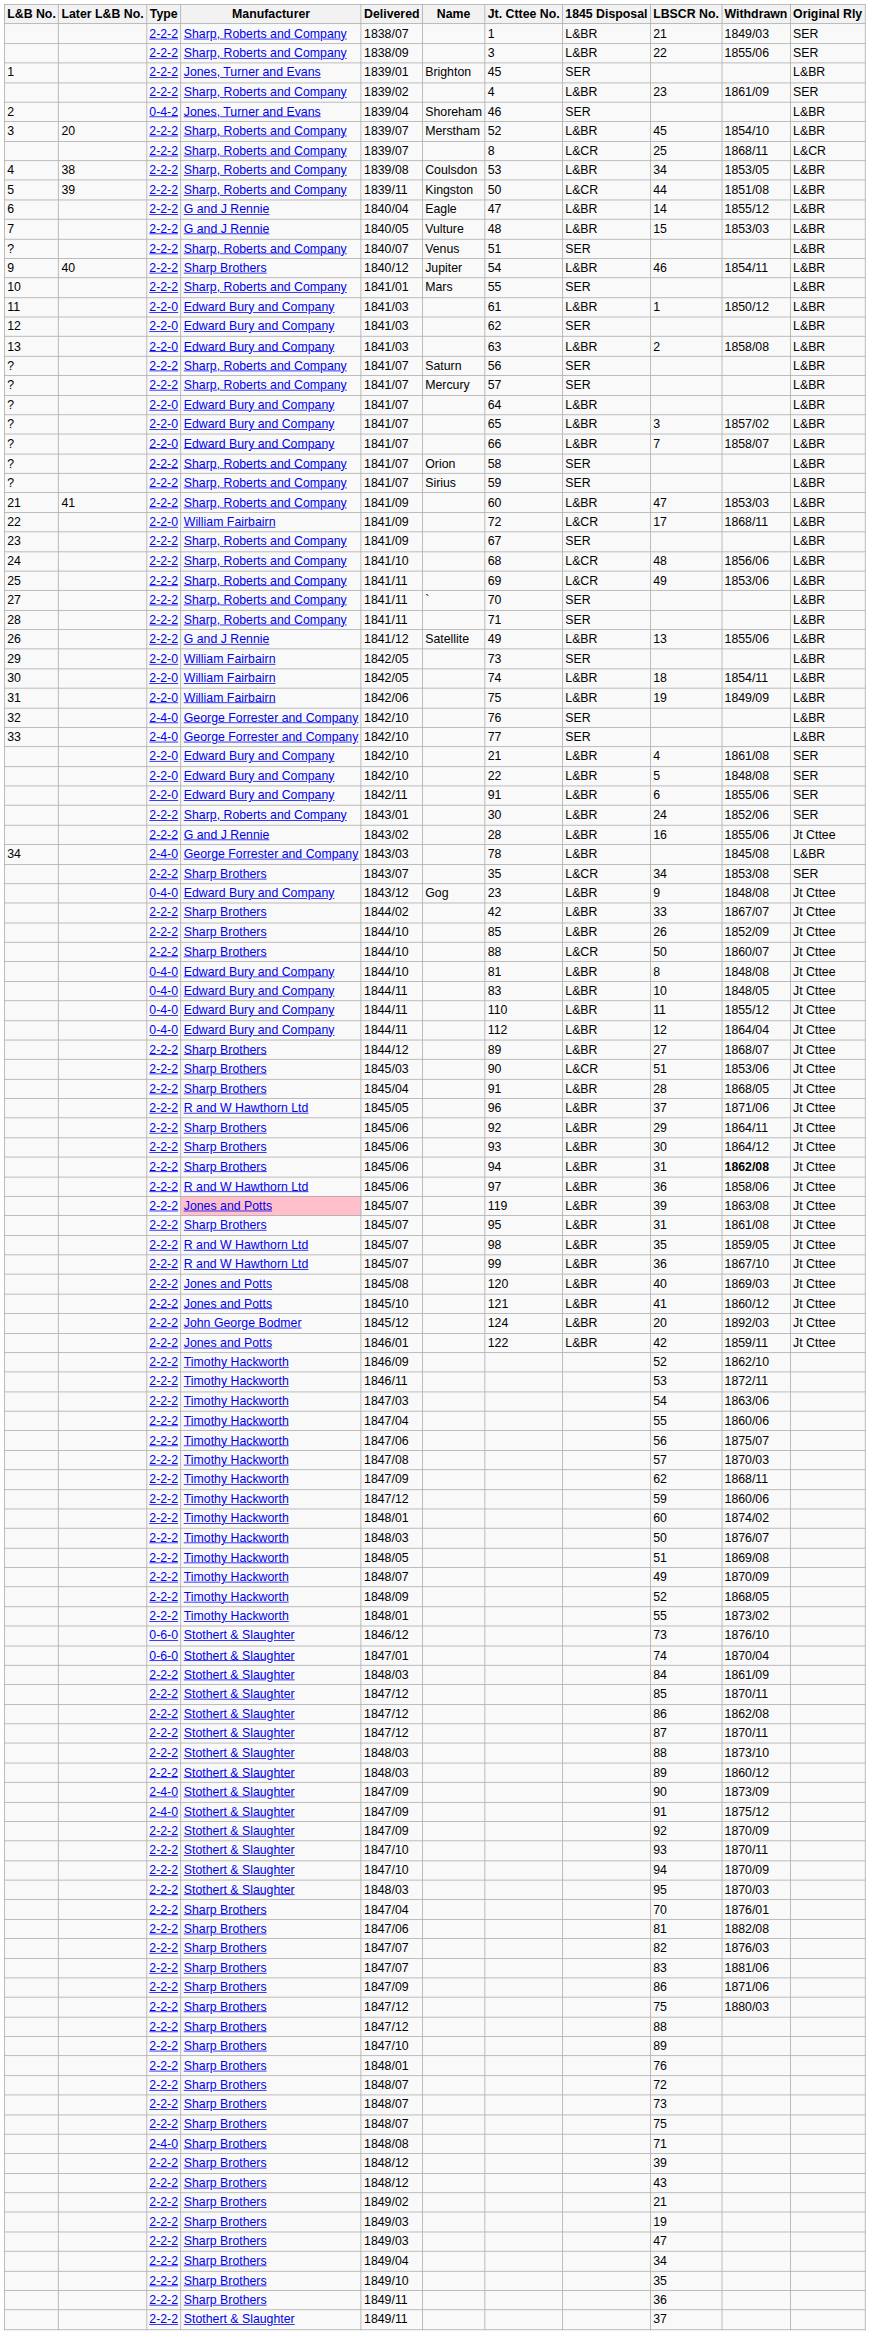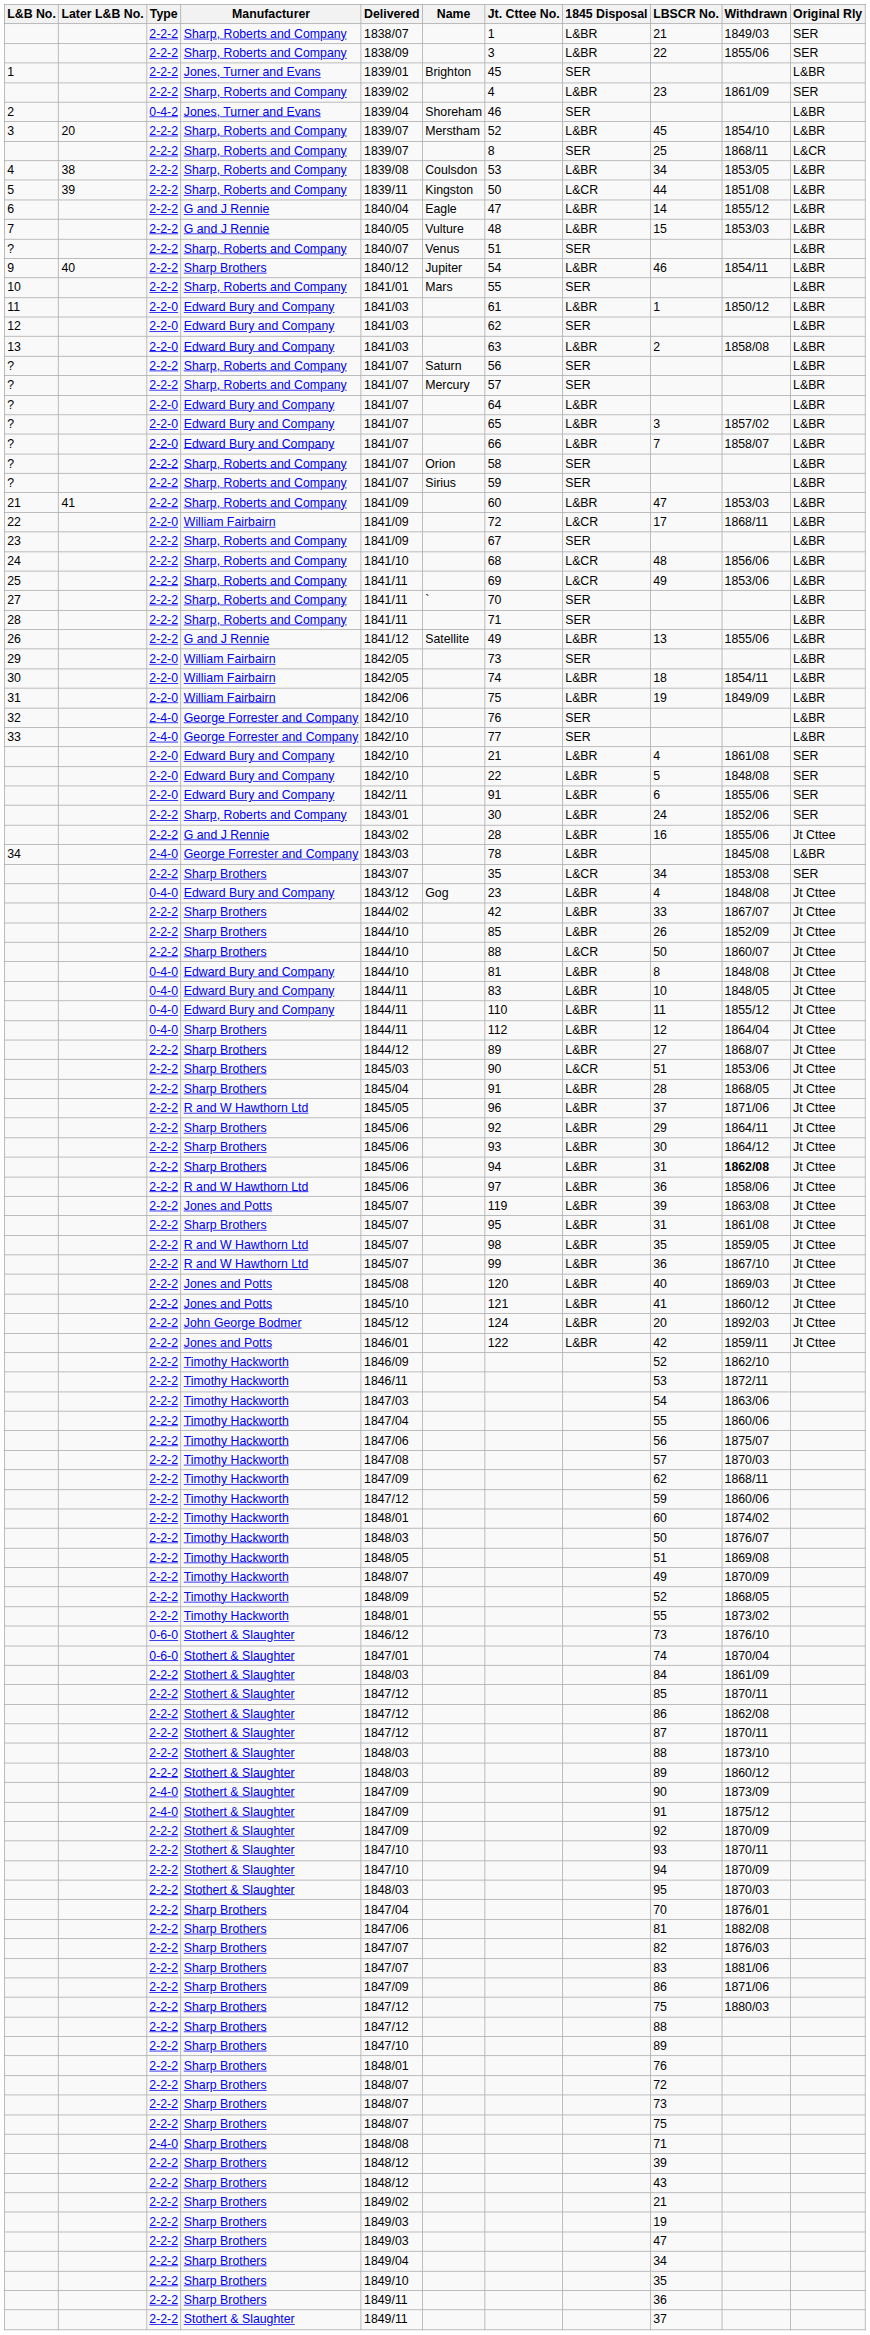(582, 151) L&CR -> (578, 151) SER
(657, 893) 9 -> (657, 893) 4
(259, 1030) Edward Bury and Company -> (225, 1030) Sharp Brothers
(228, 1206) pink background -> (228, 1206) no background
